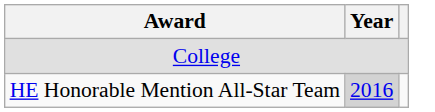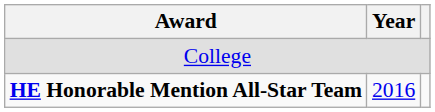(175, 90) normal -> (186, 90) bold
(372, 90) lightgrey background -> (394, 90) no background
